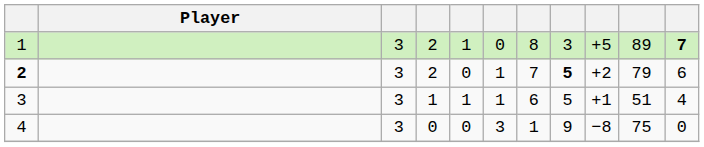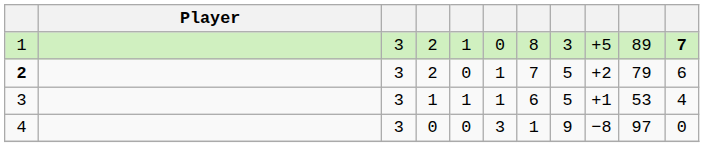(568, 73) bold -> (568, 73) normal
(642, 100) 51 -> (642, 100) 53
(642, 128) 75 -> (642, 128) 97
